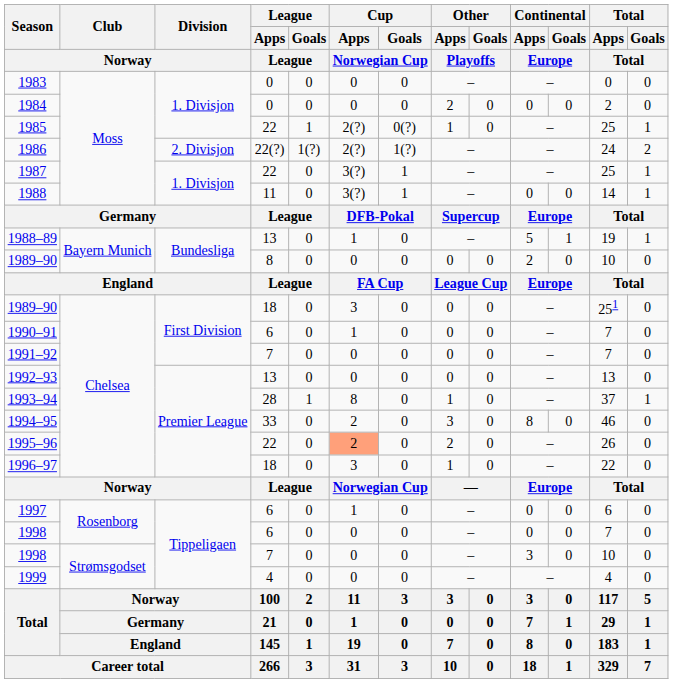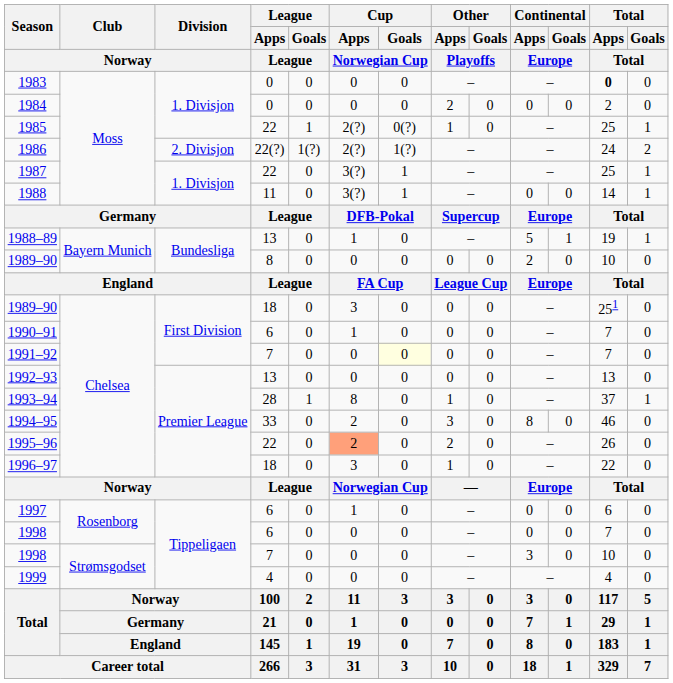(608, 82) normal -> (608, 82) bold
(405, 354) no background -> (405, 354) lightyellow background
